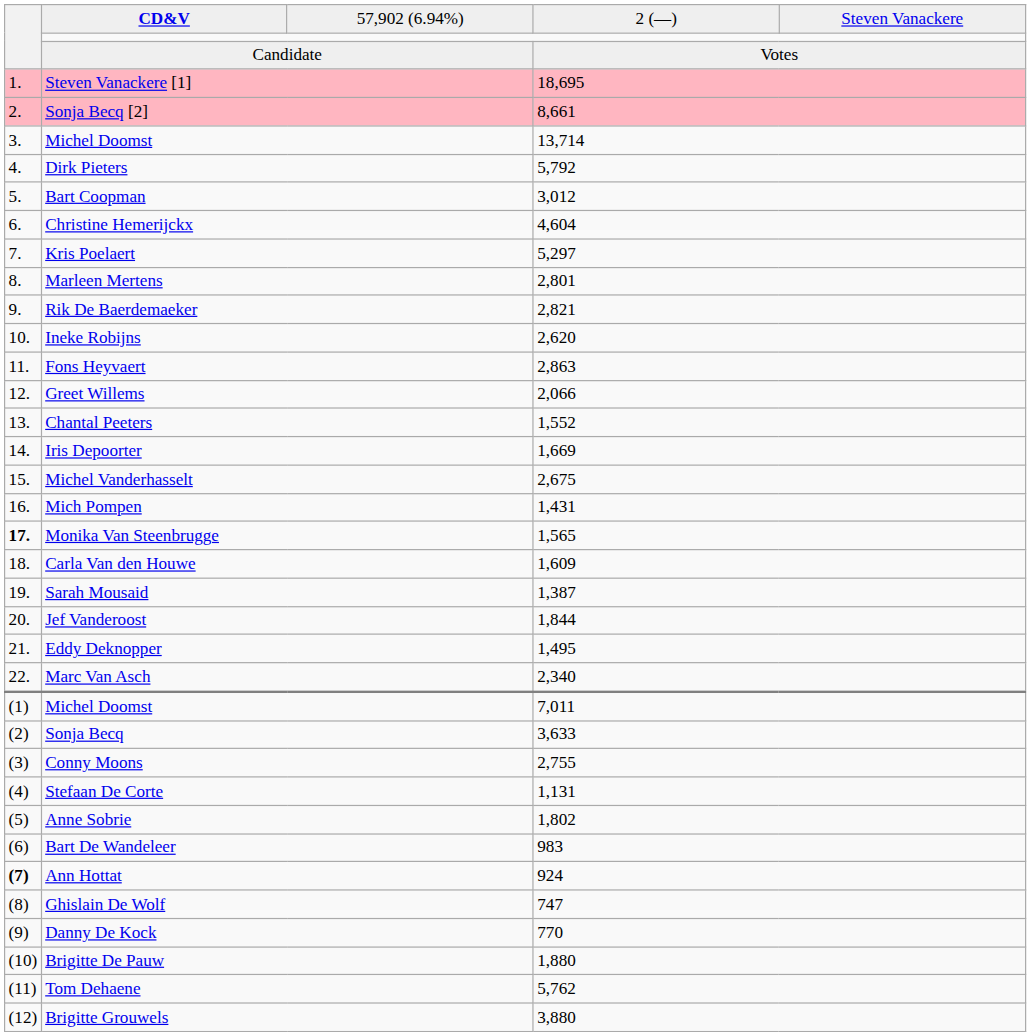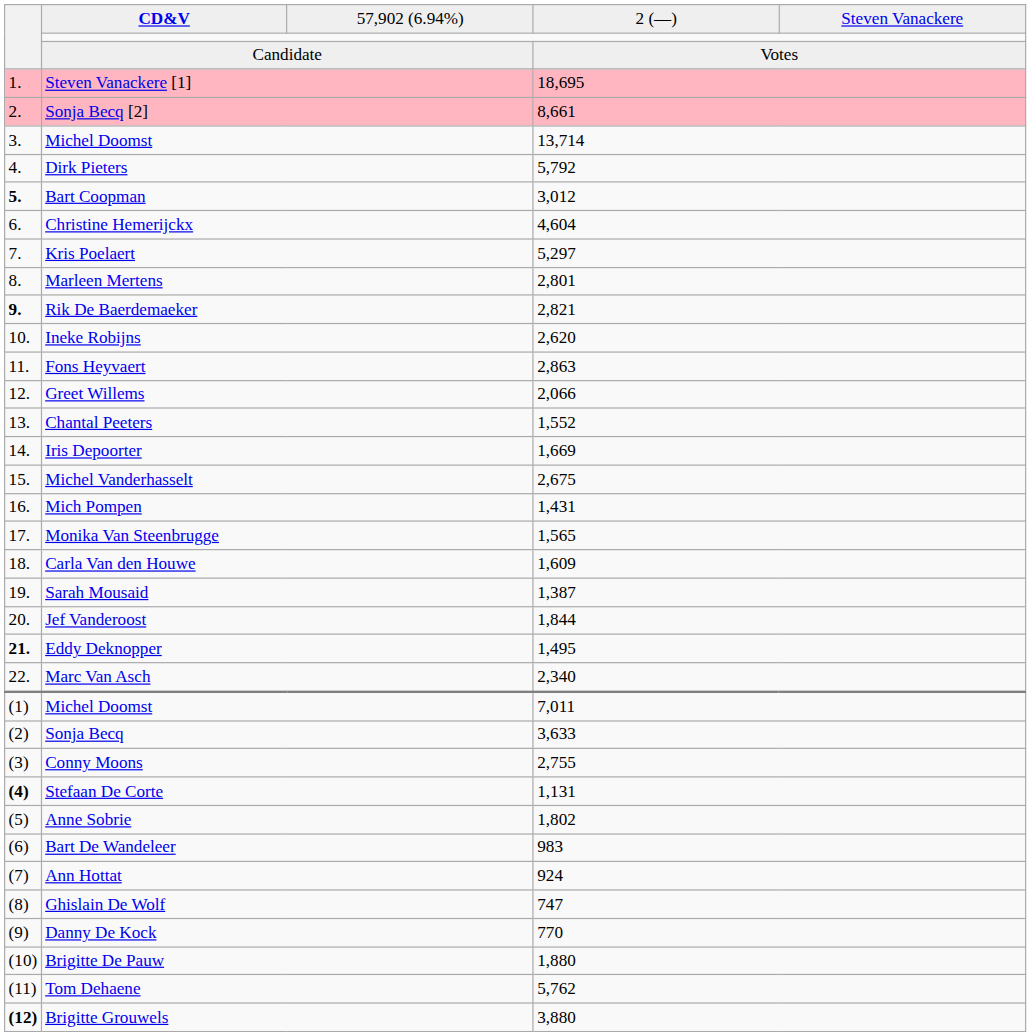(15, 196) normal -> (15, 196) bold
(15, 309) normal -> (15, 309) bold
(19, 535) bold -> (19, 535) normal
(19, 648) normal -> (19, 648) bold
(19, 791) normal -> (19, 791) bold
(19, 876) bold -> (19, 876) normal
(23, 1017) normal -> (23, 1017) bold
